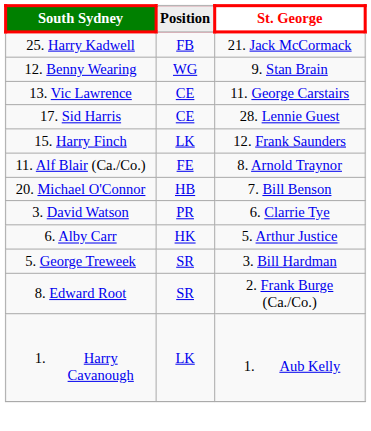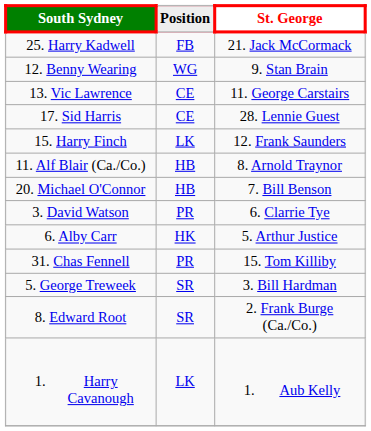(185, 164) FE -> (185, 164) HB
+ row: (81, 260)
